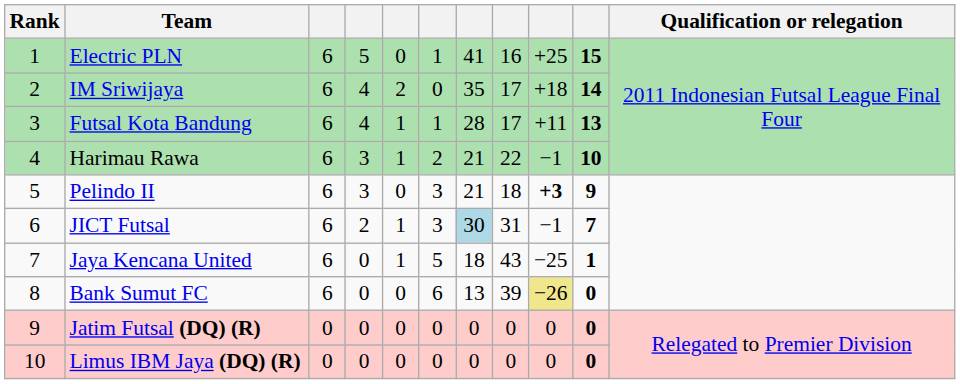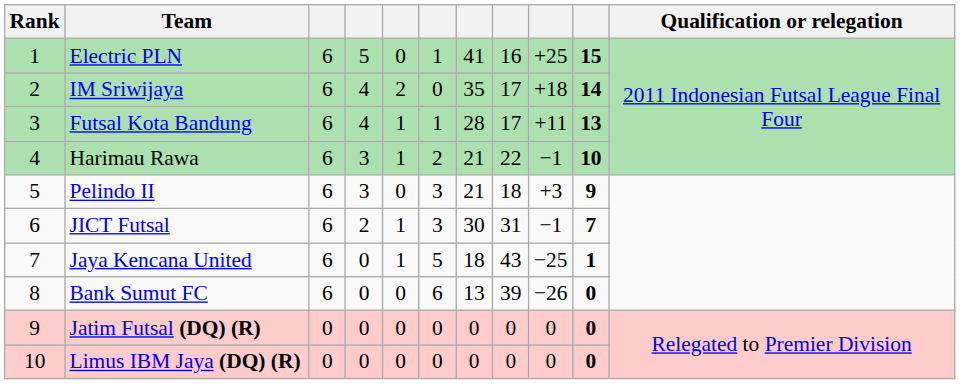(551, 191) bold -> (551, 191) normal
(474, 225) lightblue background -> (474, 225) no background
(551, 293) khaki background -> (551, 293) no background
